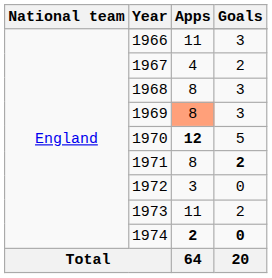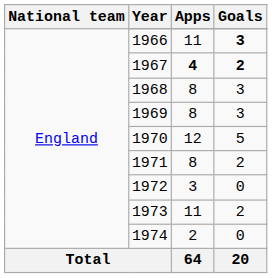(240, 41) normal -> (240, 41) bold
(193, 65) normal -> (193, 65) bold
(240, 65) normal -> (240, 65) bold
(193, 114) lightsalmon background -> (193, 114) no background
(193, 139) bold -> (193, 139) normal
(240, 163) bold -> (240, 163) normal
(193, 236) bold -> (193, 236) normal
(240, 236) bold -> (240, 236) normal
